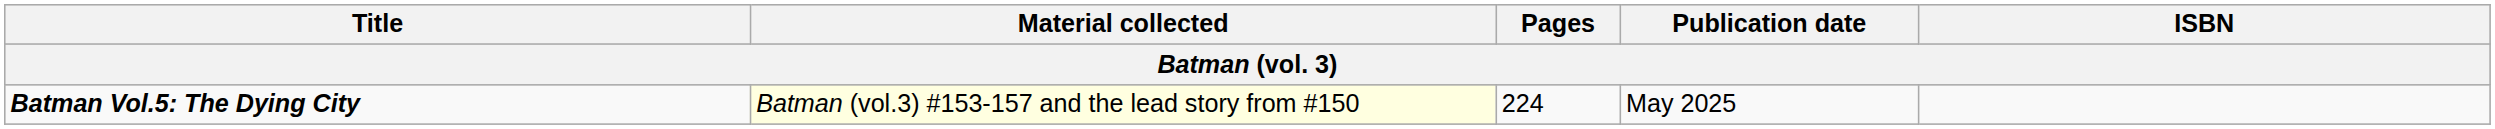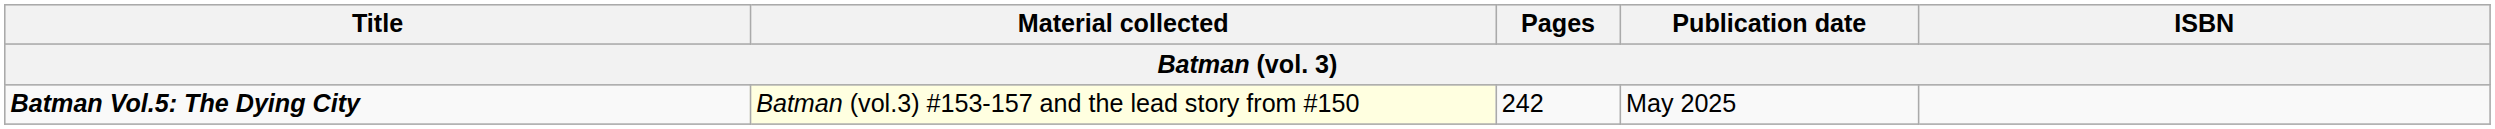(1523, 104) 224 -> (1523, 104) 242
